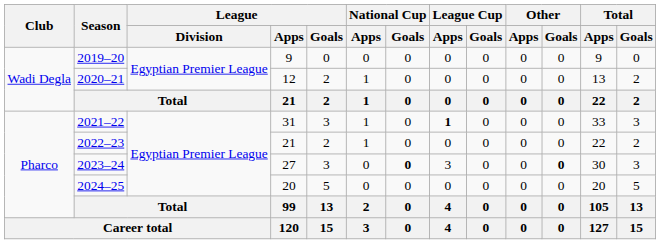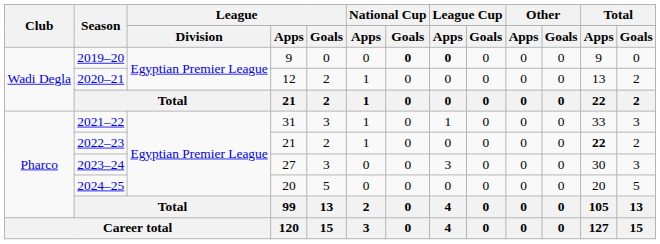(408, 57) normal -> (408, 57) bold
(448, 57) normal -> (448, 57) bold
(448, 121) bold -> (448, 121) normal
(599, 143) normal -> (599, 143) bold
(408, 164) bold -> (408, 164) normal
(561, 164) bold -> (561, 164) normal
